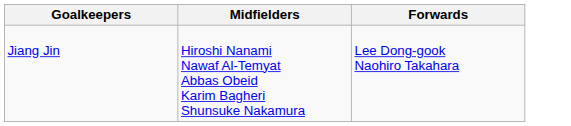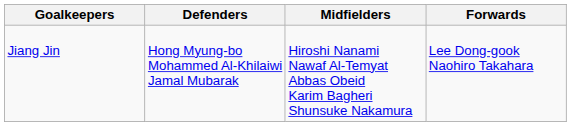+ column: (215, 15)
